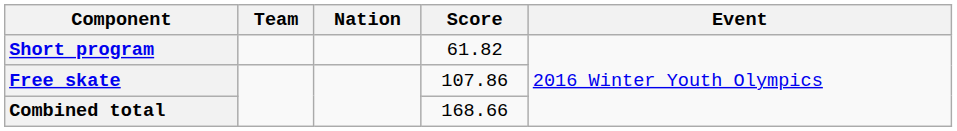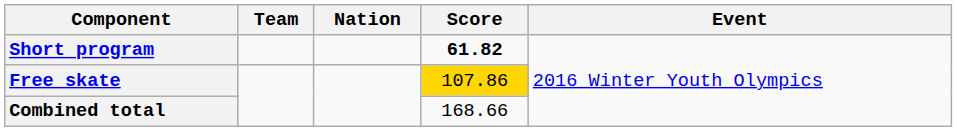(475, 50) normal -> (475, 50) bold
(475, 80) no background -> (475, 80) gold background
